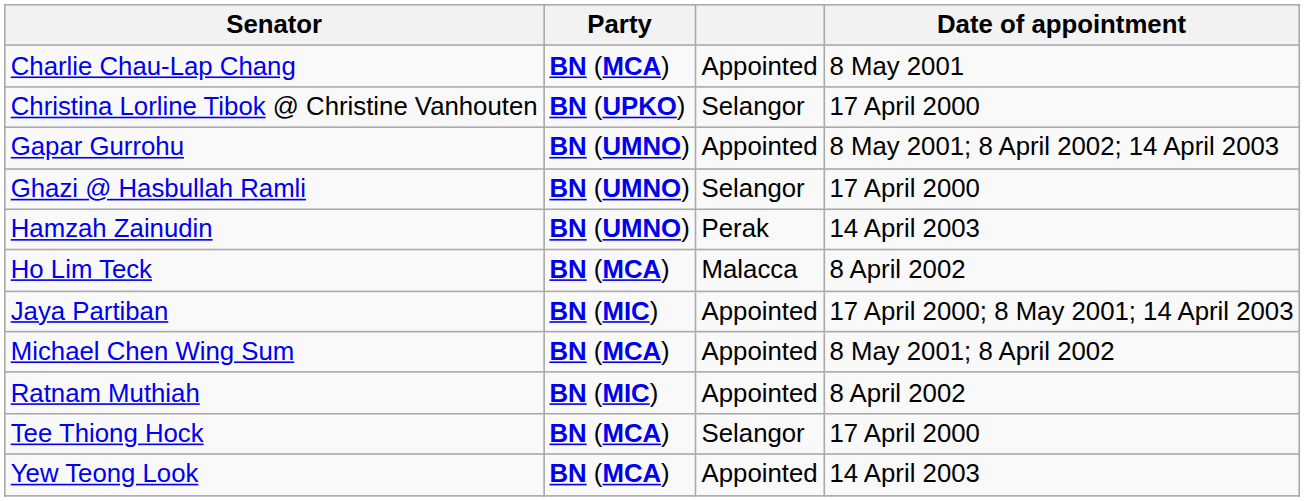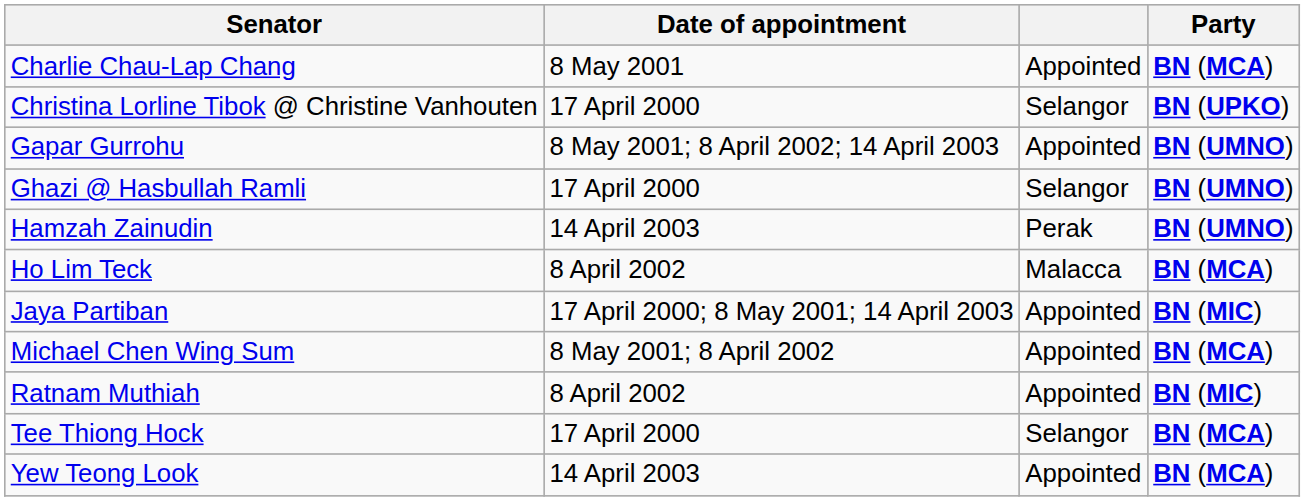columns swapped: (620, 24) <-> (1061, 24)
